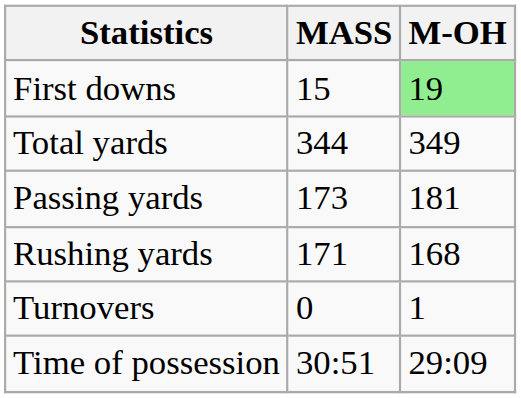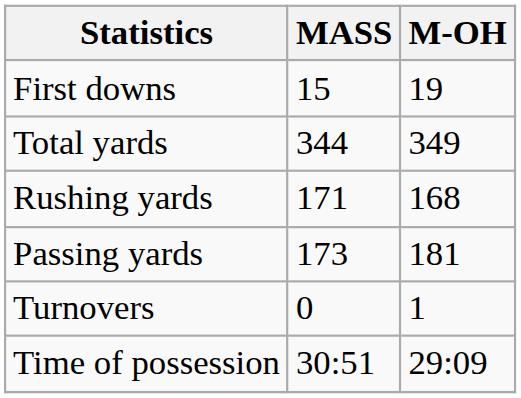(426, 87) lightgreen background -> (426, 87) no background
rows swapped: (113, 253) <-> (108, 197)
